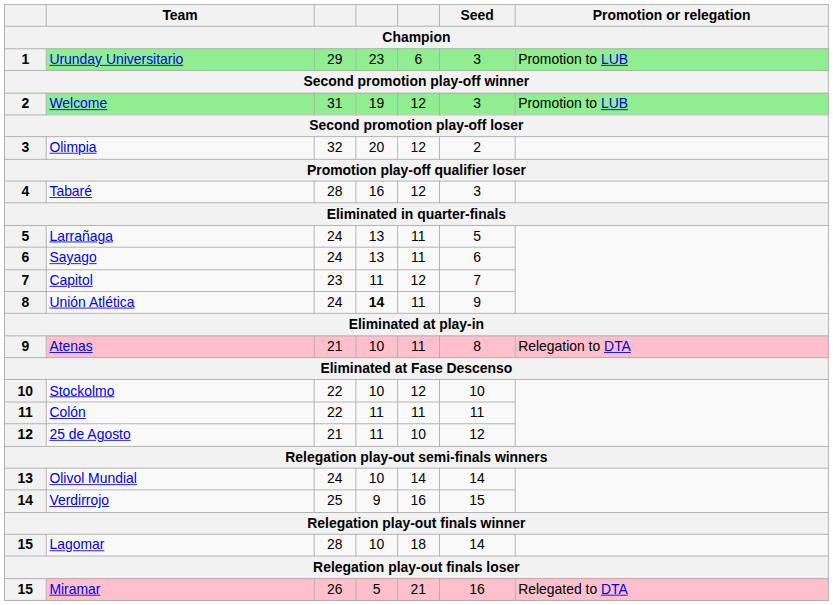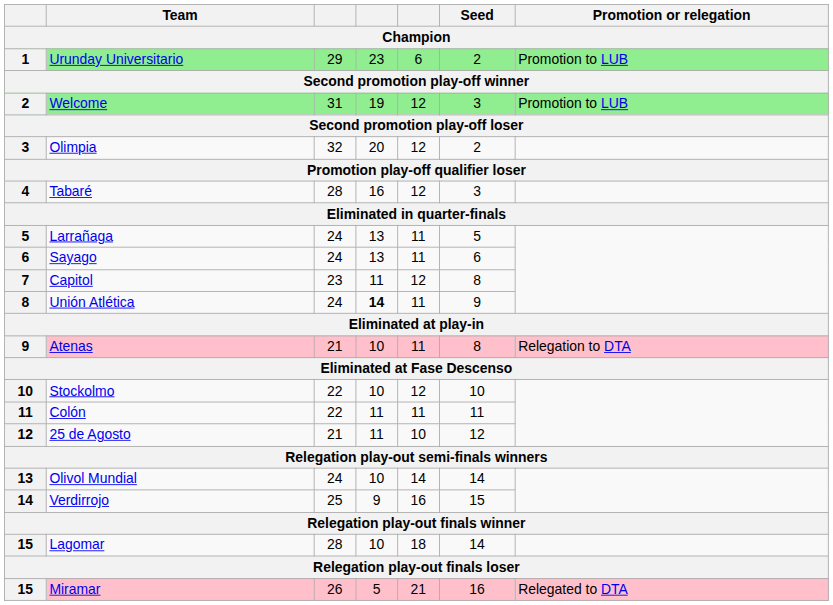(477, 59) 3 -> (477, 59) 2
(477, 280) 7 -> (477, 280) 8
